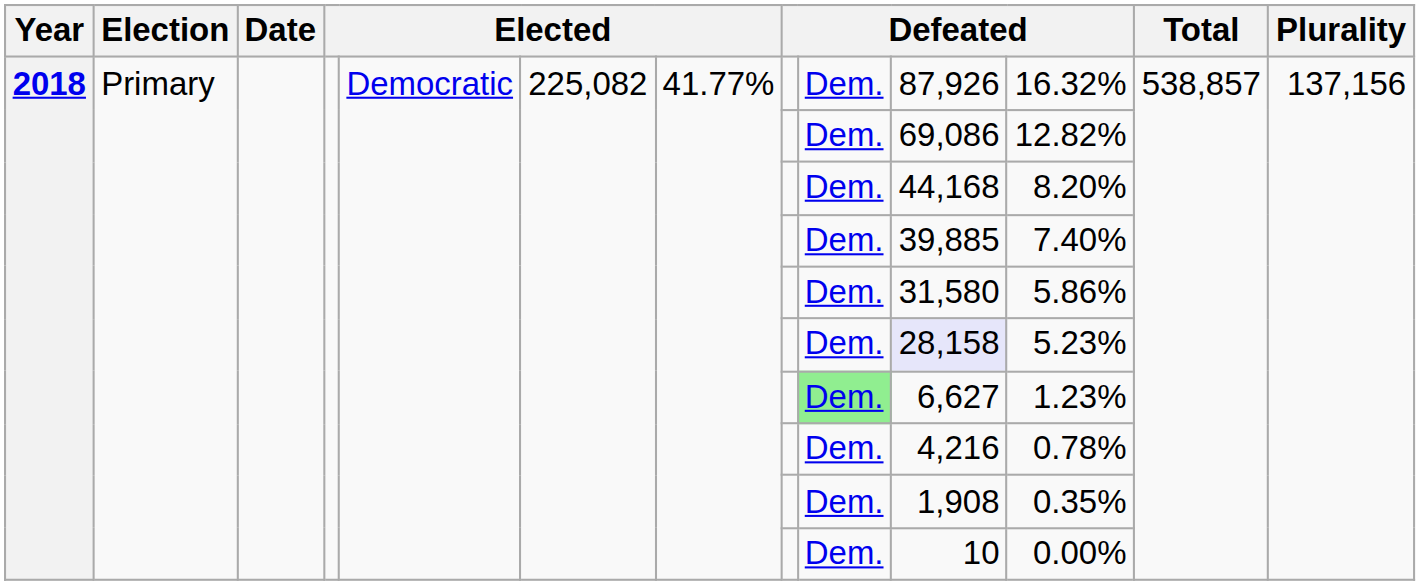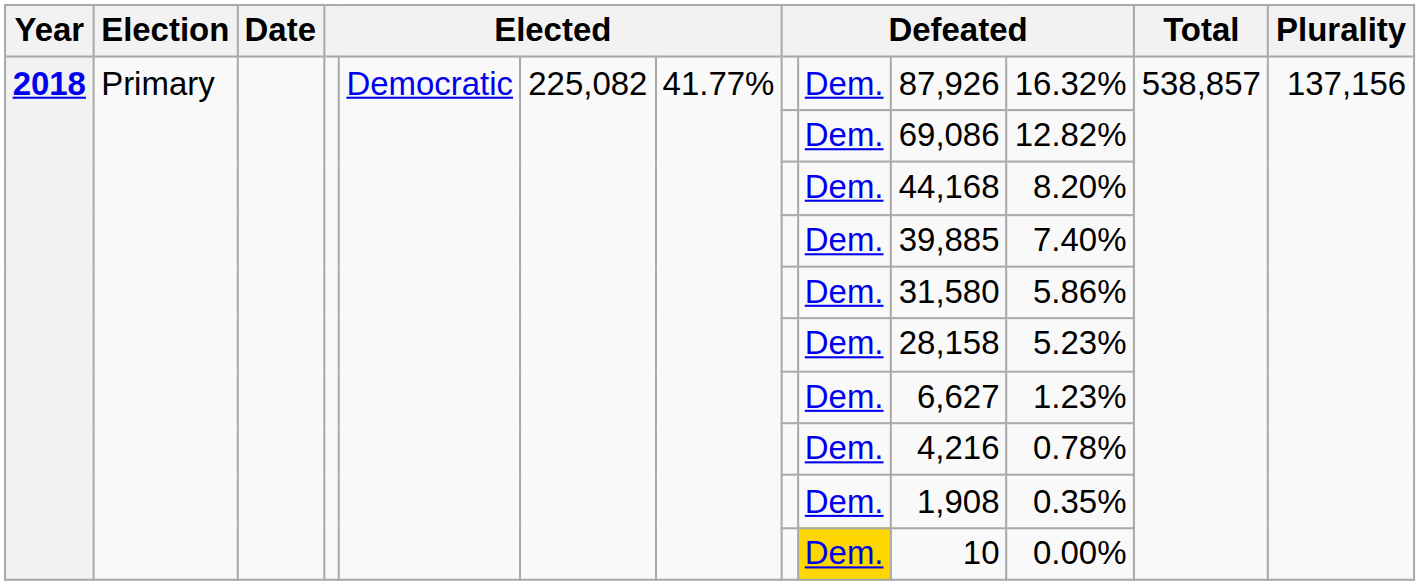(949, 344) lavender background -> (949, 344) no background
(844, 396) lightgreen background -> (844, 396) no background
(844, 553) no background -> (844, 553) gold background
